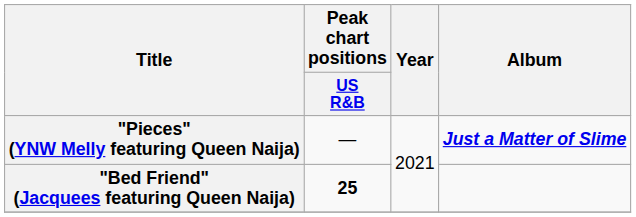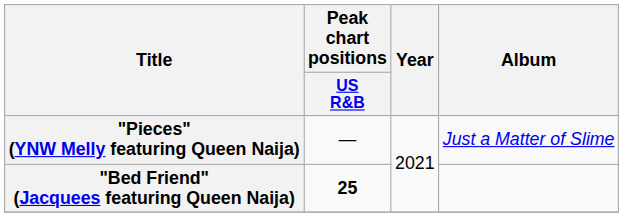(535, 139) bold -> (529, 139) normal
